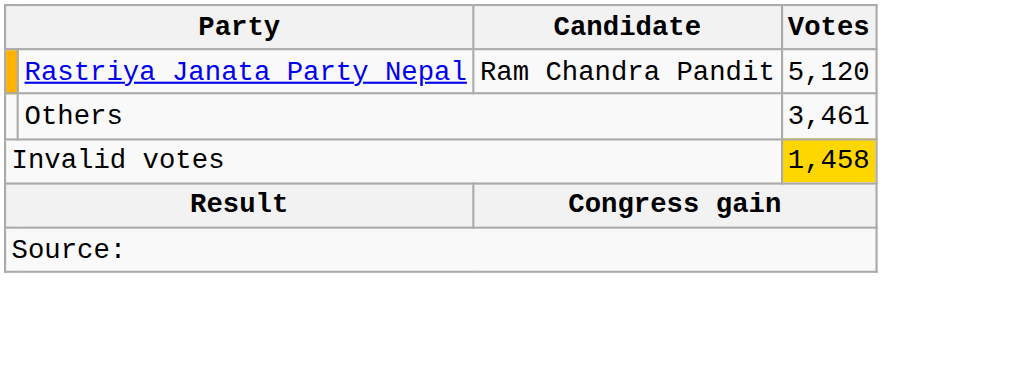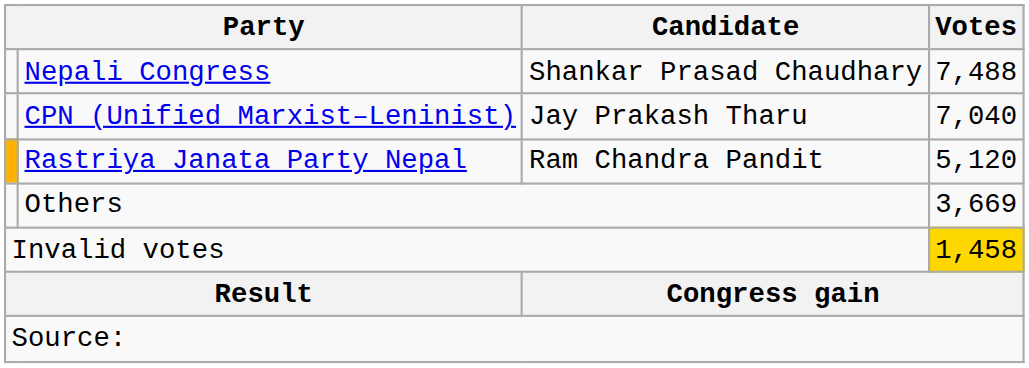+ row: (147, 72)
+ row: (270, 116)
(829, 116) 3,461 -> (976, 205) 3,669
